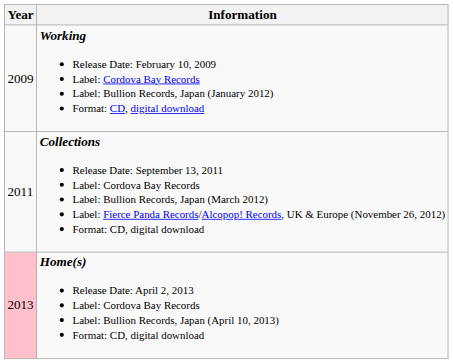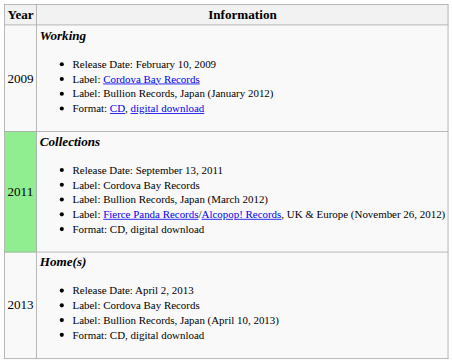(20, 191) no background -> (20, 191) lightgreen background
(21, 305) pink background -> (21, 305) no background
